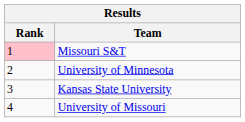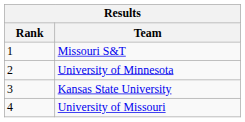(10, 51) pink background -> (10, 51) no background
